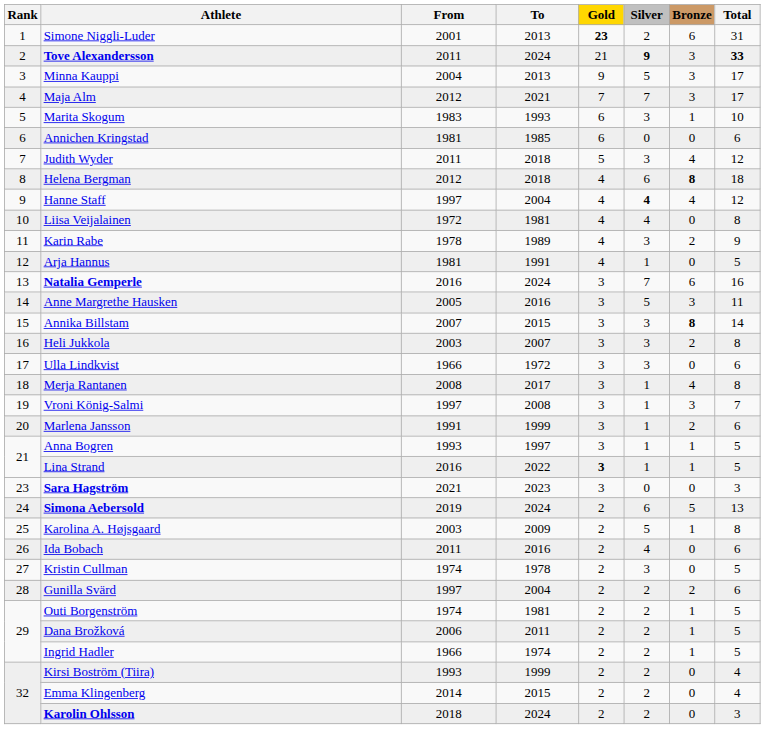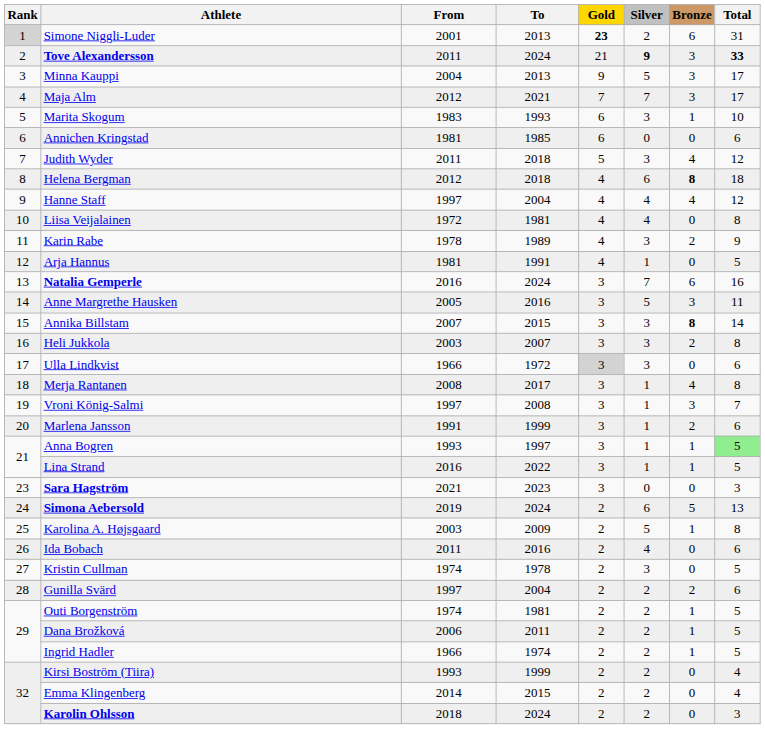(23, 35) no background -> (23, 35) lightgrey background
(647, 199) bold -> (647, 199) normal
(601, 364) no background -> (601, 364) lightgrey background
(737, 446) no background -> (737, 446) lightgreen background
(601, 466) bold -> (601, 466) normal
